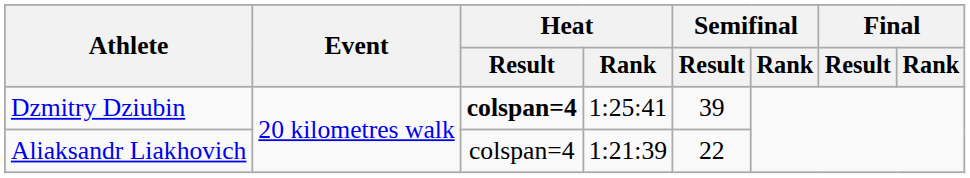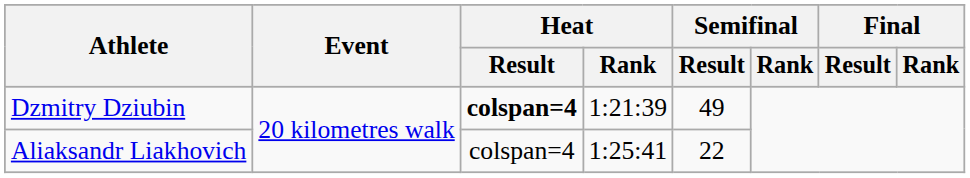(628, 108) 1:25:41 -> (628, 108) 1:21:39
(712, 108) 39 -> (712, 108) 49
(628, 150) 1:21:39 -> (628, 150) 1:25:41
